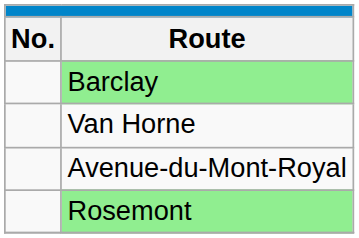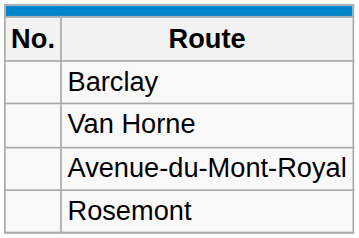(113, 81) lightgreen background -> (113, 81) no background
(129, 211) lightgreen background -> (129, 211) no background
